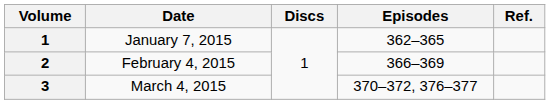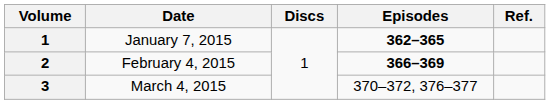(415, 39) normal -> (415, 39) bold
(415, 63) normal -> (415, 63) bold
